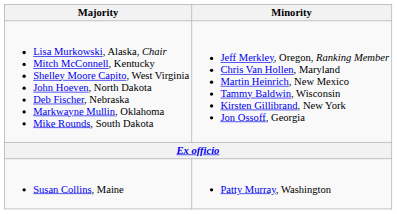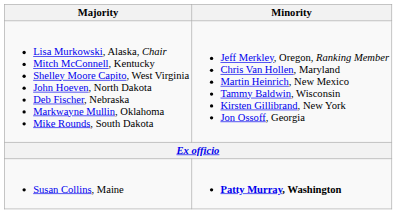(292, 190) normal -> (292, 190) bold
